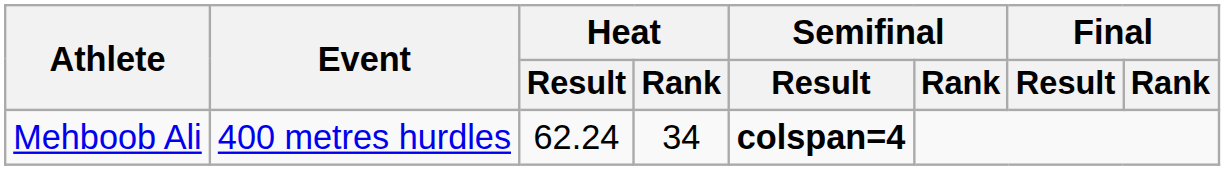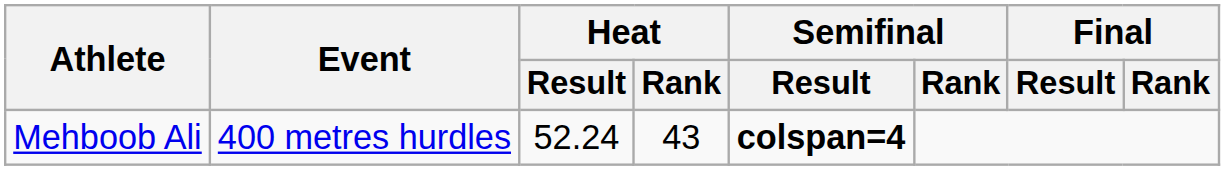(576, 138) 62.24 -> (576, 138) 52.24
(681, 138) 34 -> (681, 138) 43
